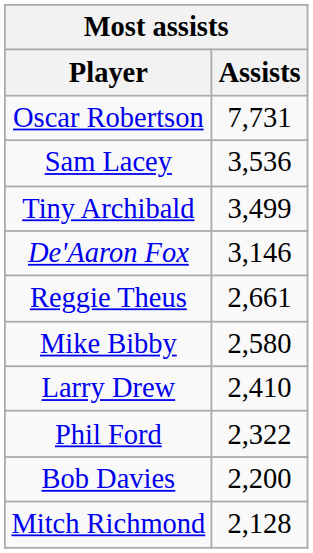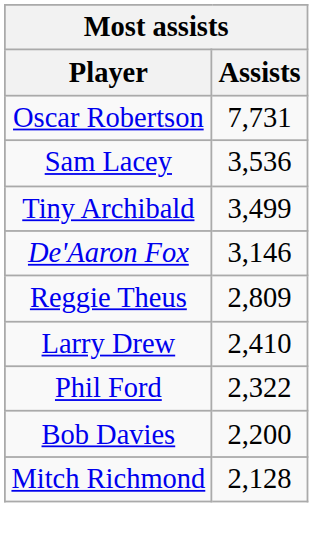(260, 298) 2,661 -> (260, 298) 2,809
- row: (108, 343)
